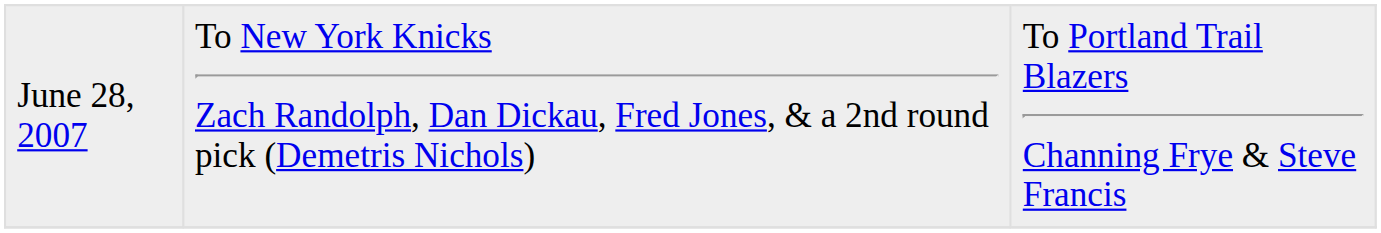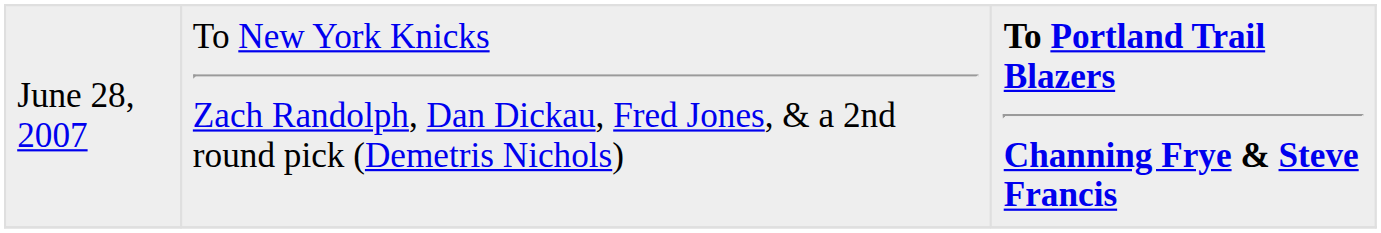(1193, 115) normal -> (1184, 115) bold
